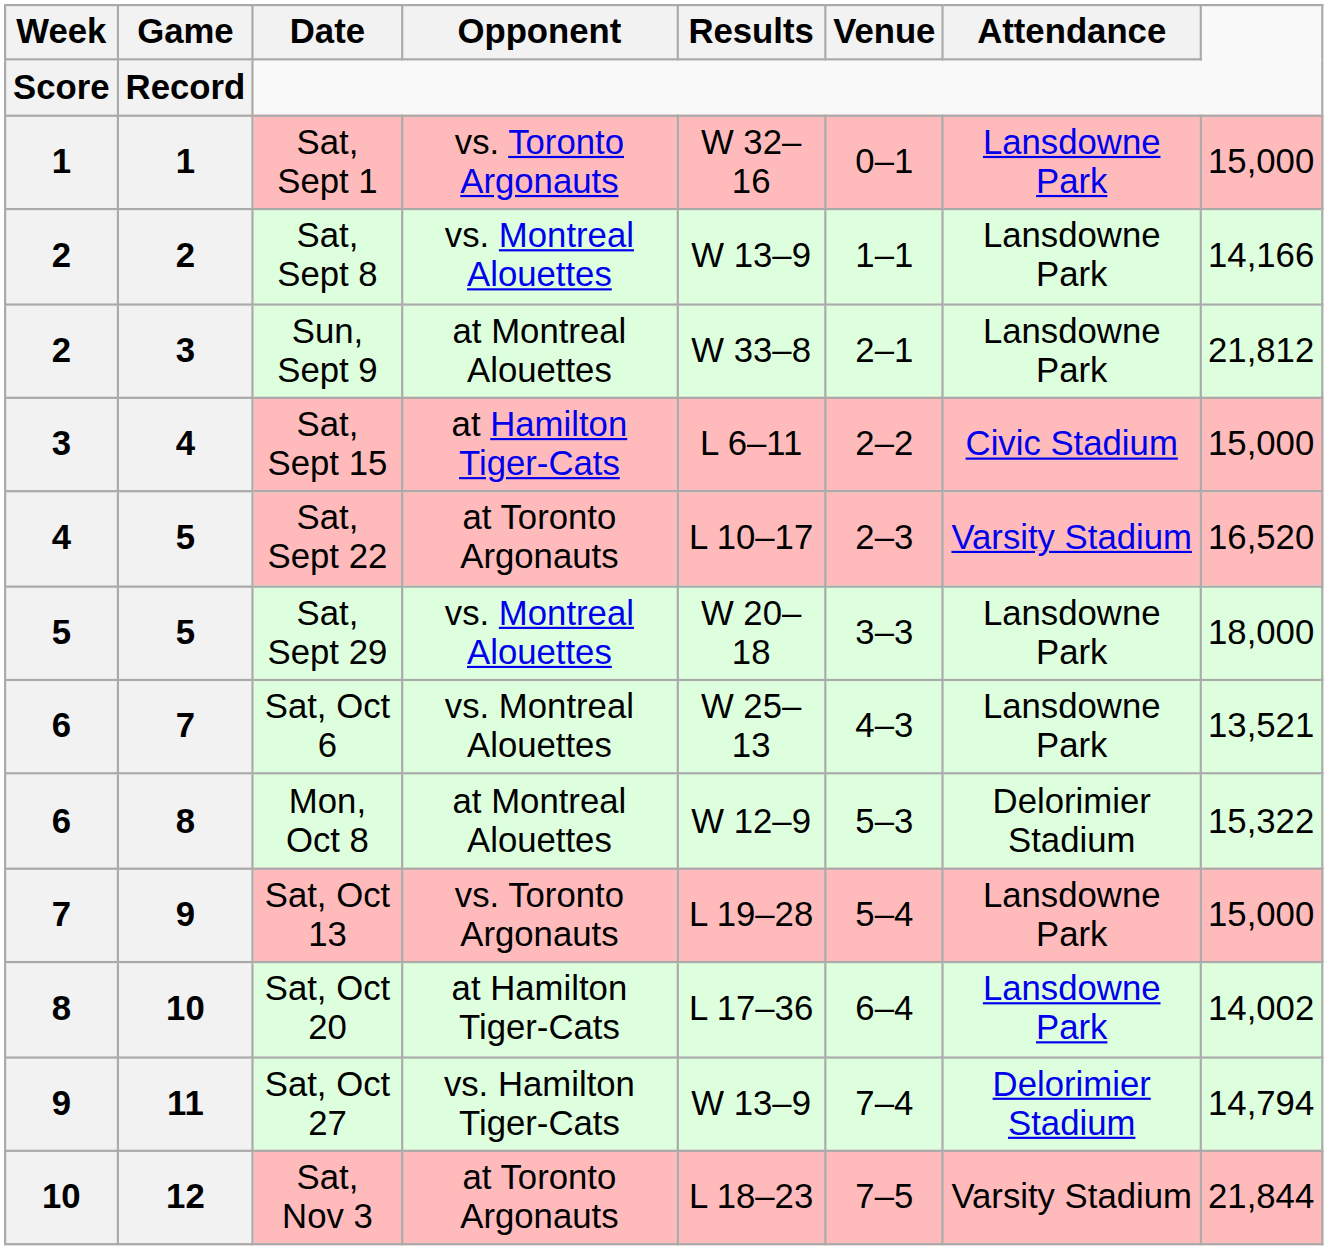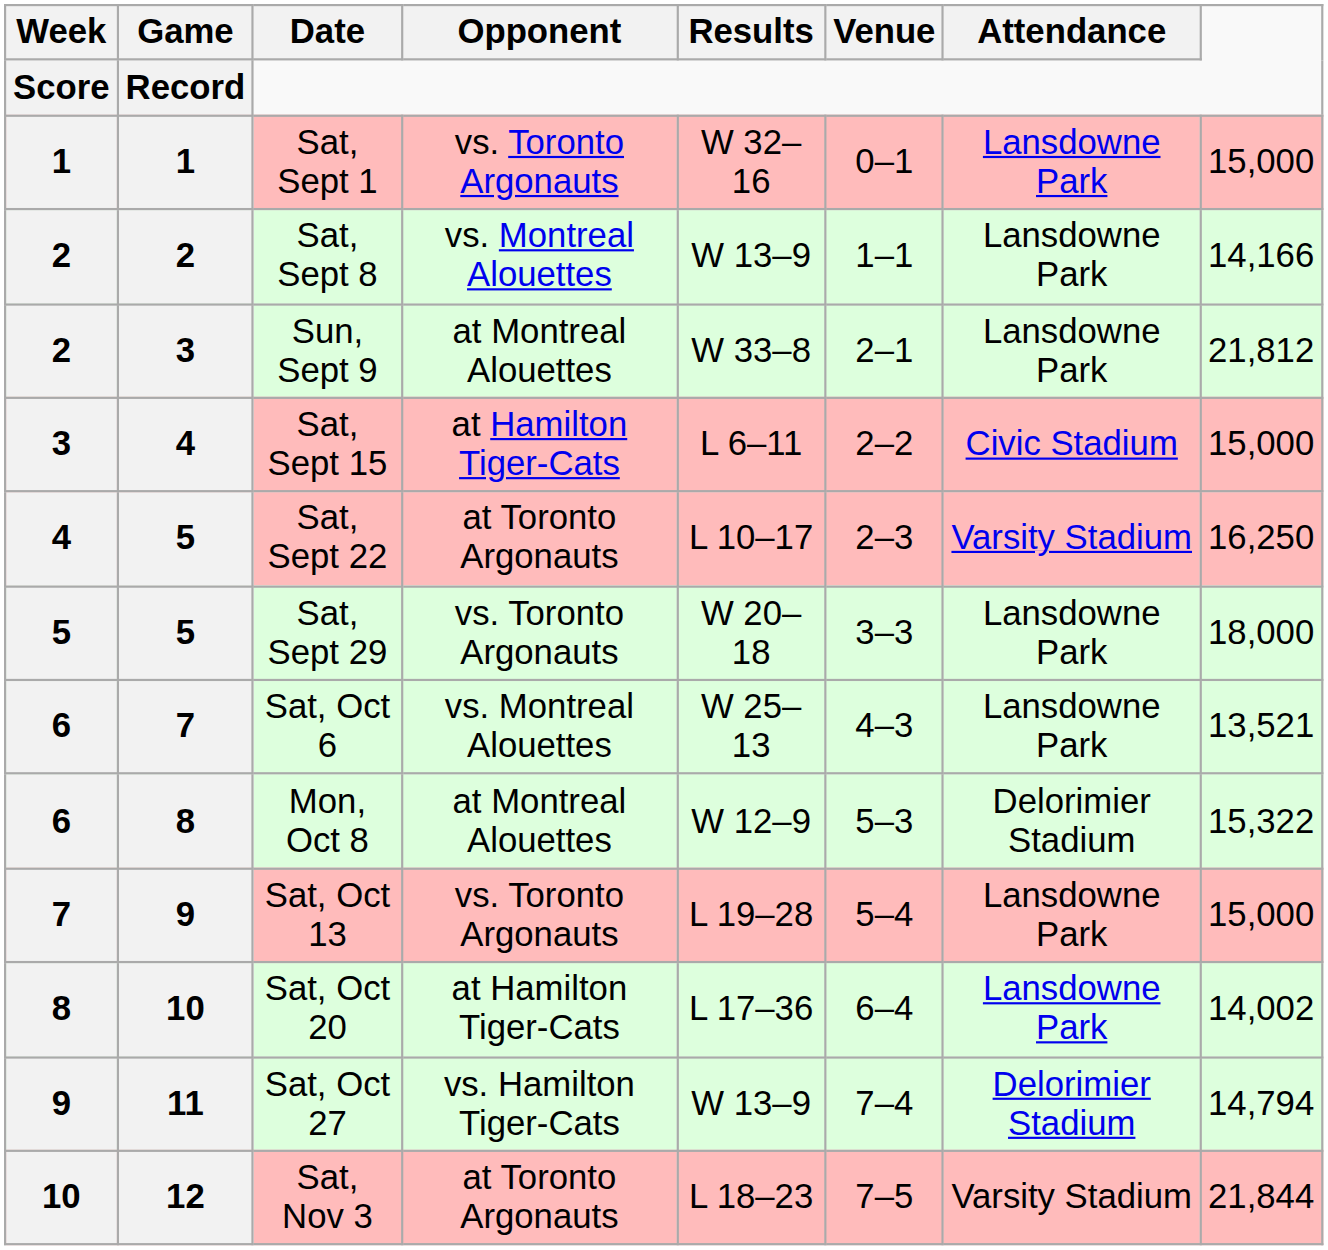(1261, 538) 16,520 -> (1261, 538) 16,250
(539, 632) vs. Montreal Alouettes -> (539, 632) vs. Toronto Argonauts
